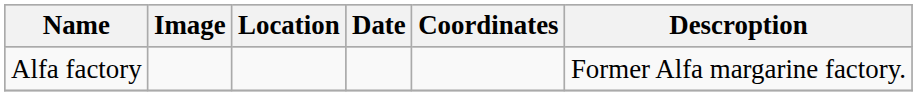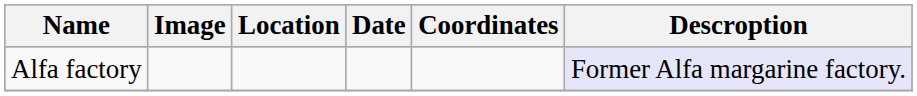(738, 68) no background -> (738, 68) lavender background
